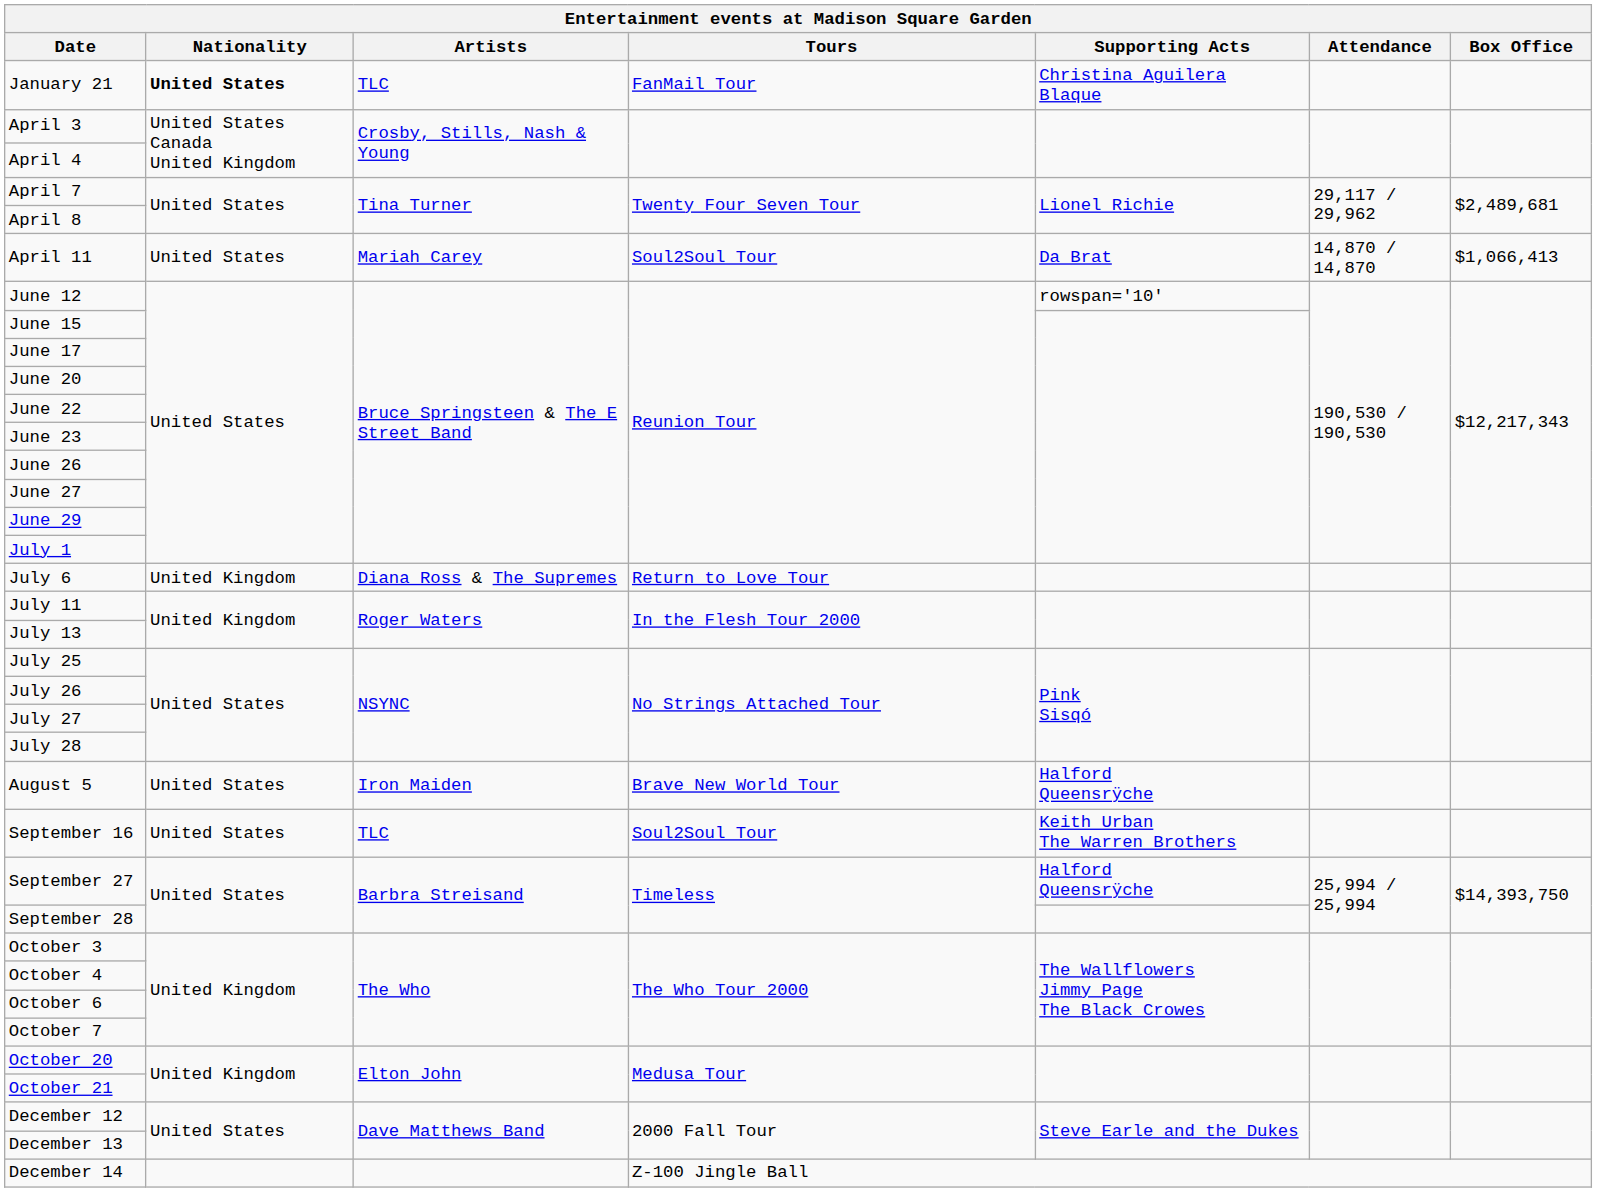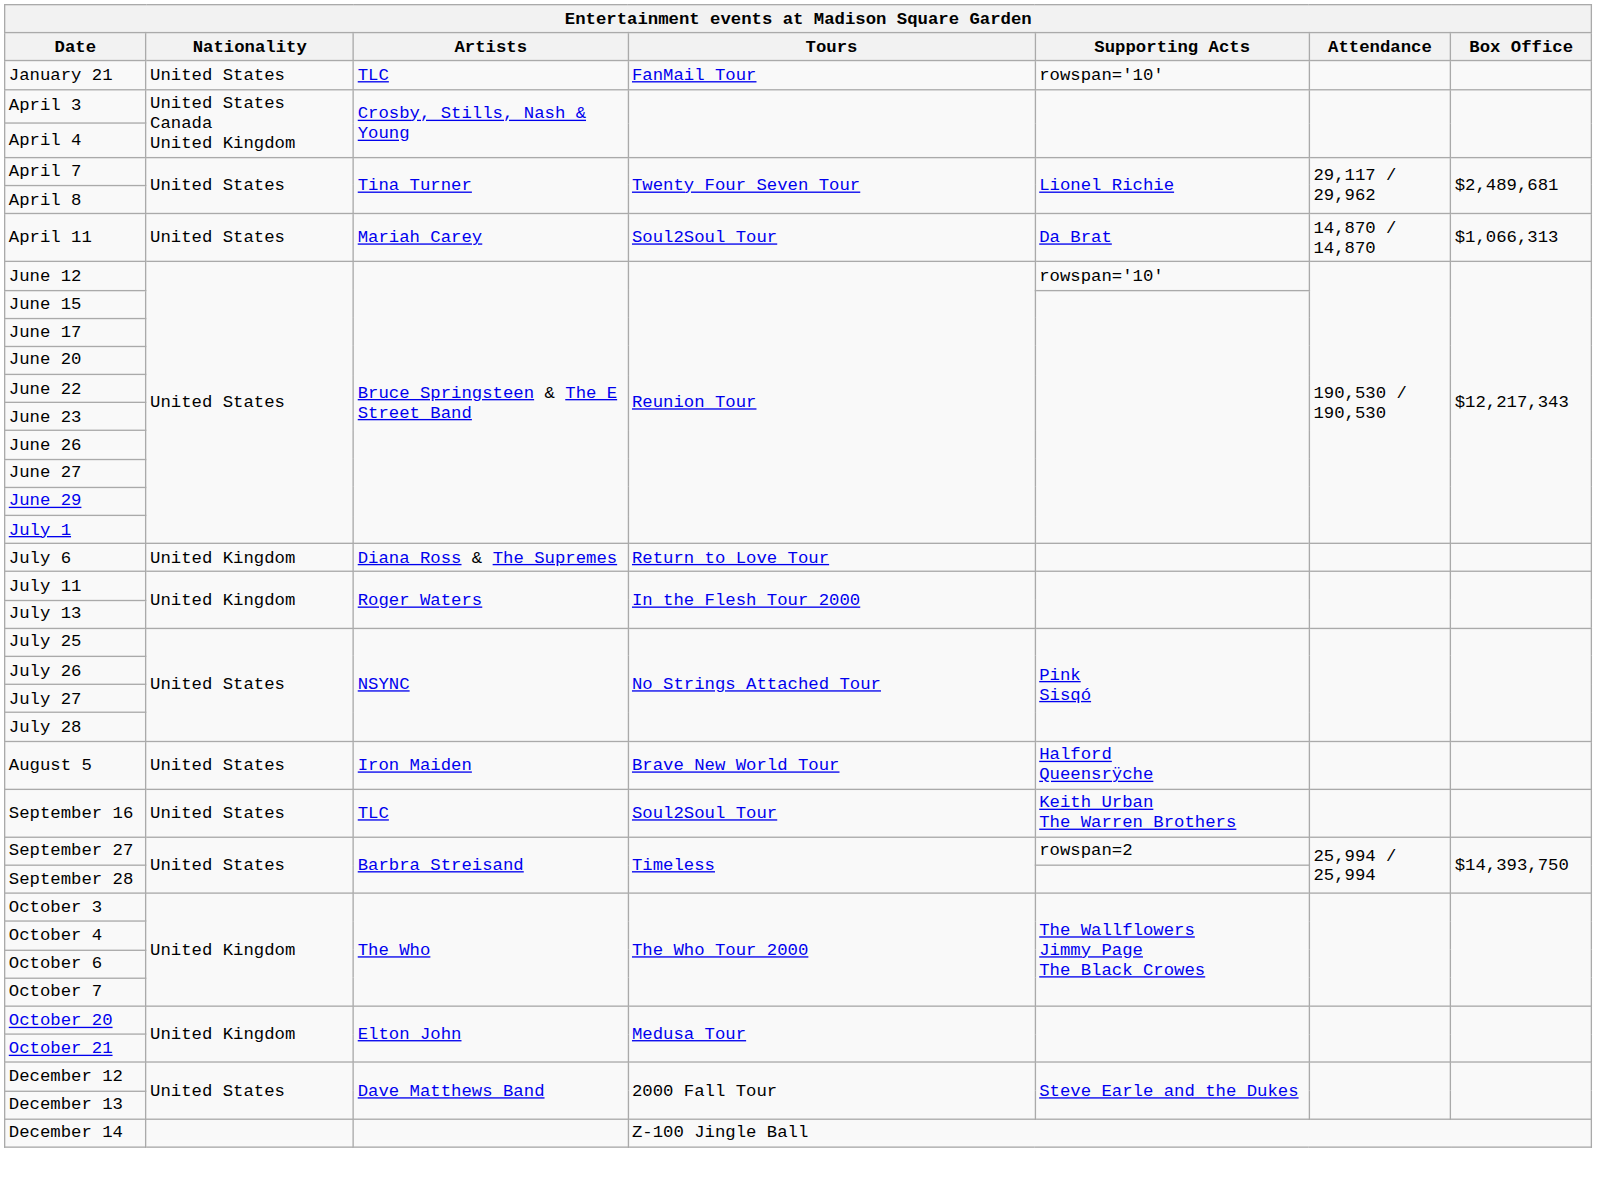(217, 85) bold -> (217, 75) normal
(1133, 85) Christina Aguilera Blaque -> (1101, 75) rowspan='10'
(1507, 258) $1,066,413 -> (1507, 238) $1,066,313
(1096, 881) Halford Queensrÿche -> (1086, 851) rowspan=2
